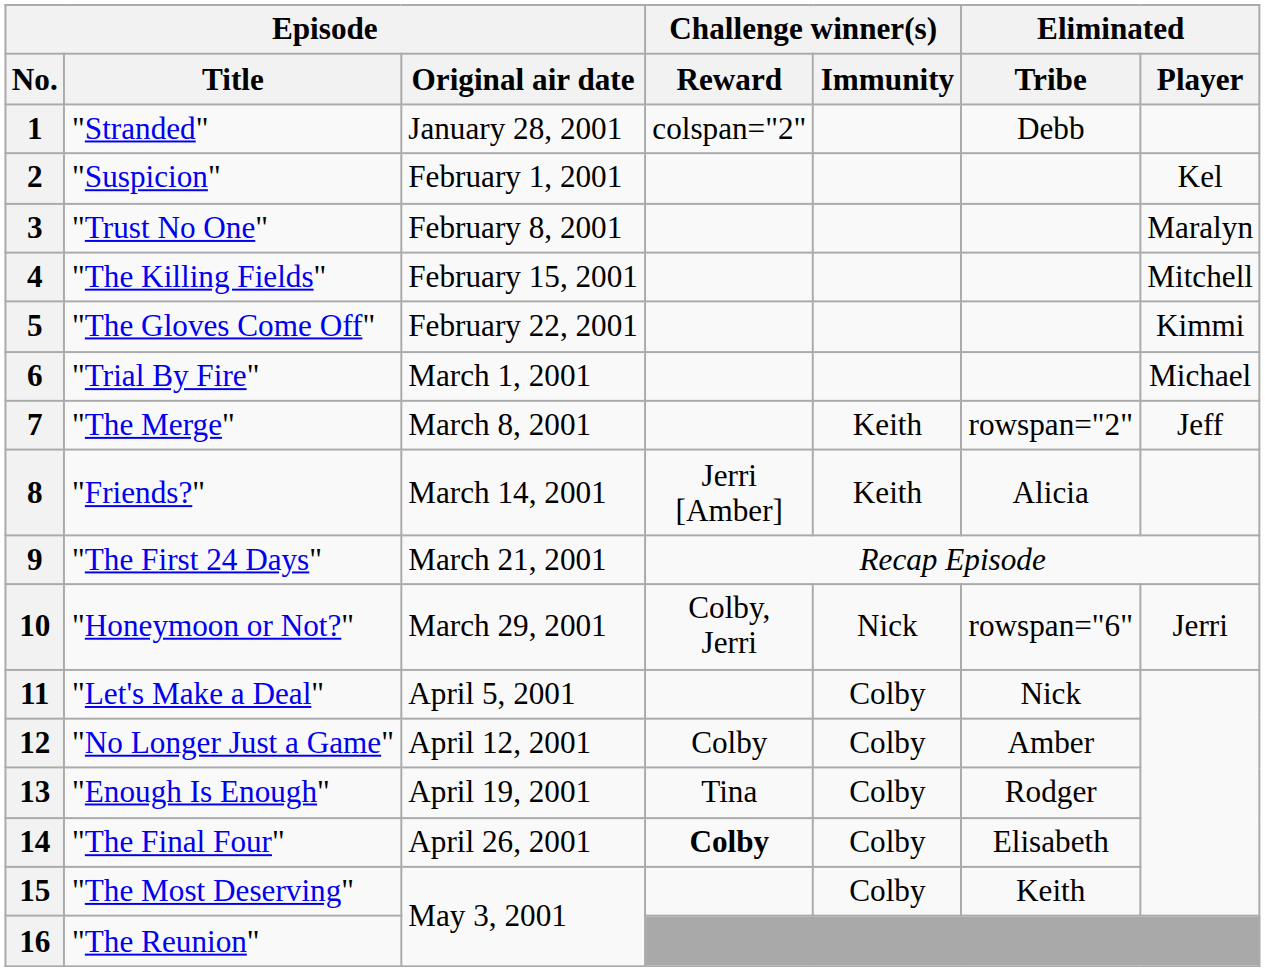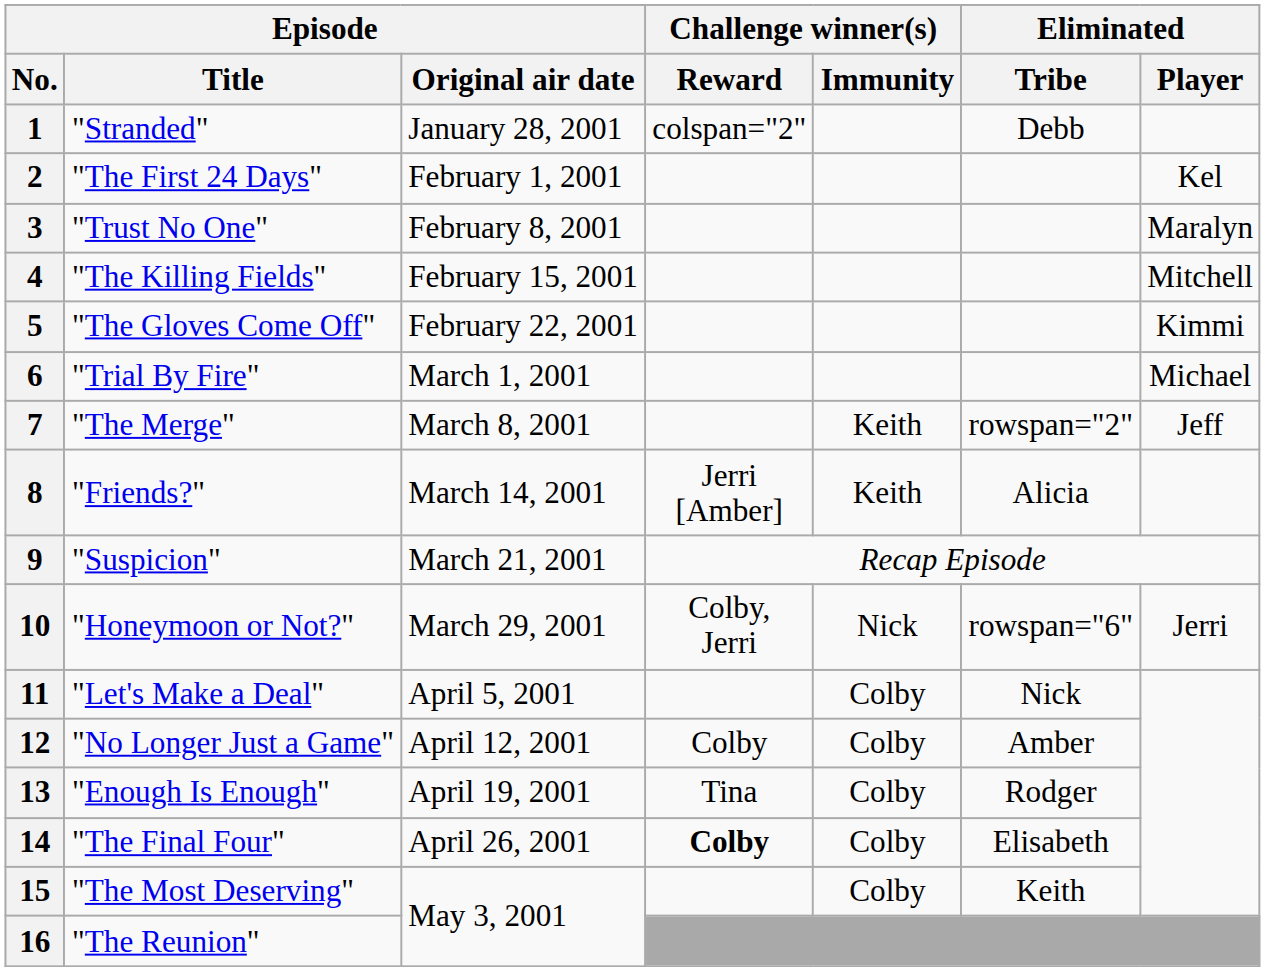(146, 177) "Suspicion" -> (197, 177) "The First 24 Days"
(197, 559) "The First 24 Days" -> (146, 559) "Suspicion"
